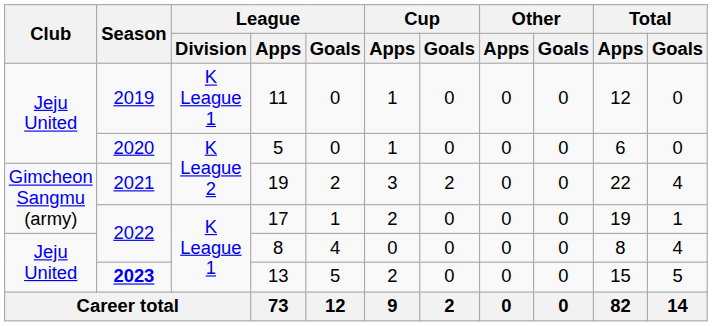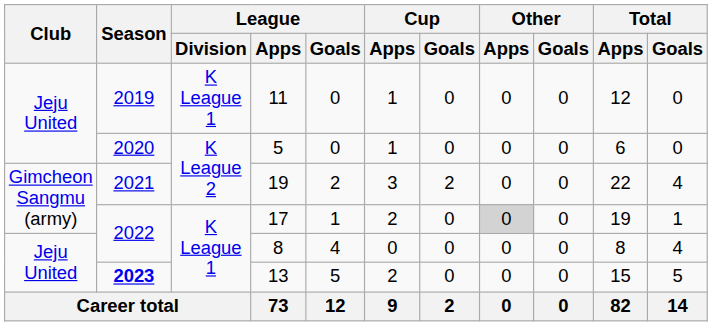(506, 218) no background -> (506, 218) lightgrey background
